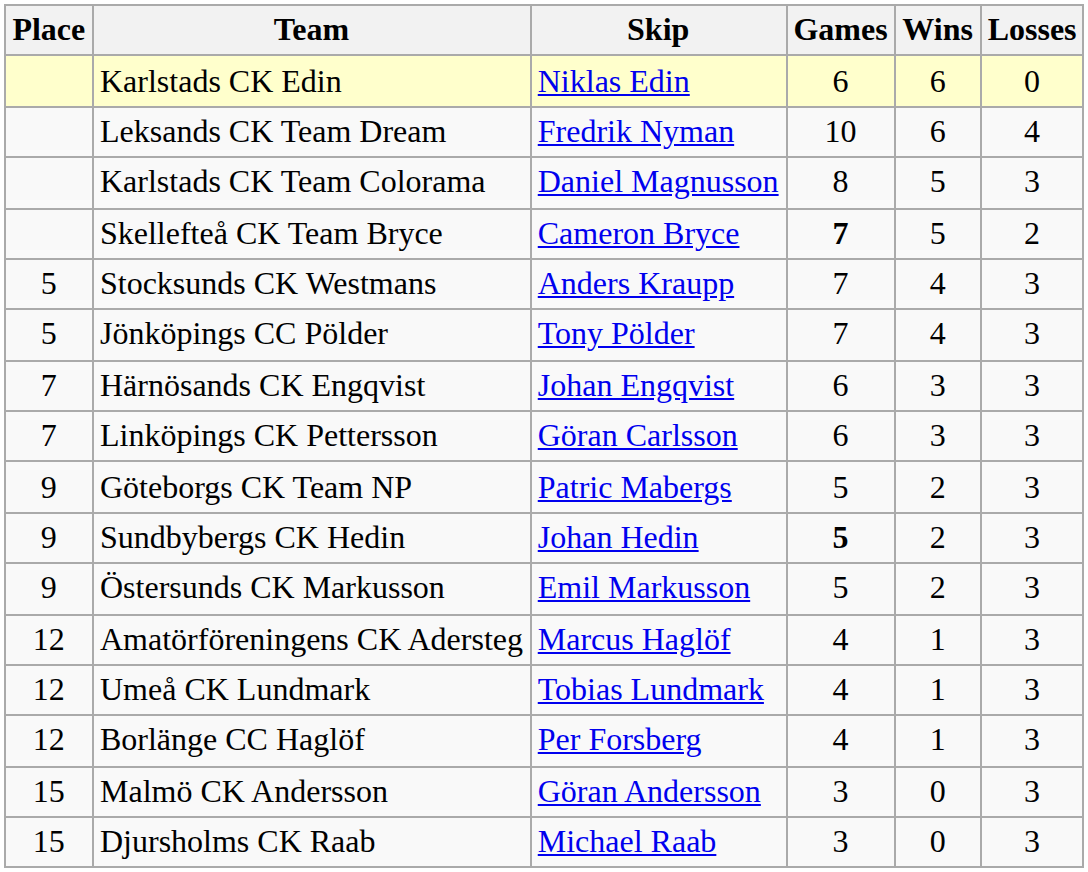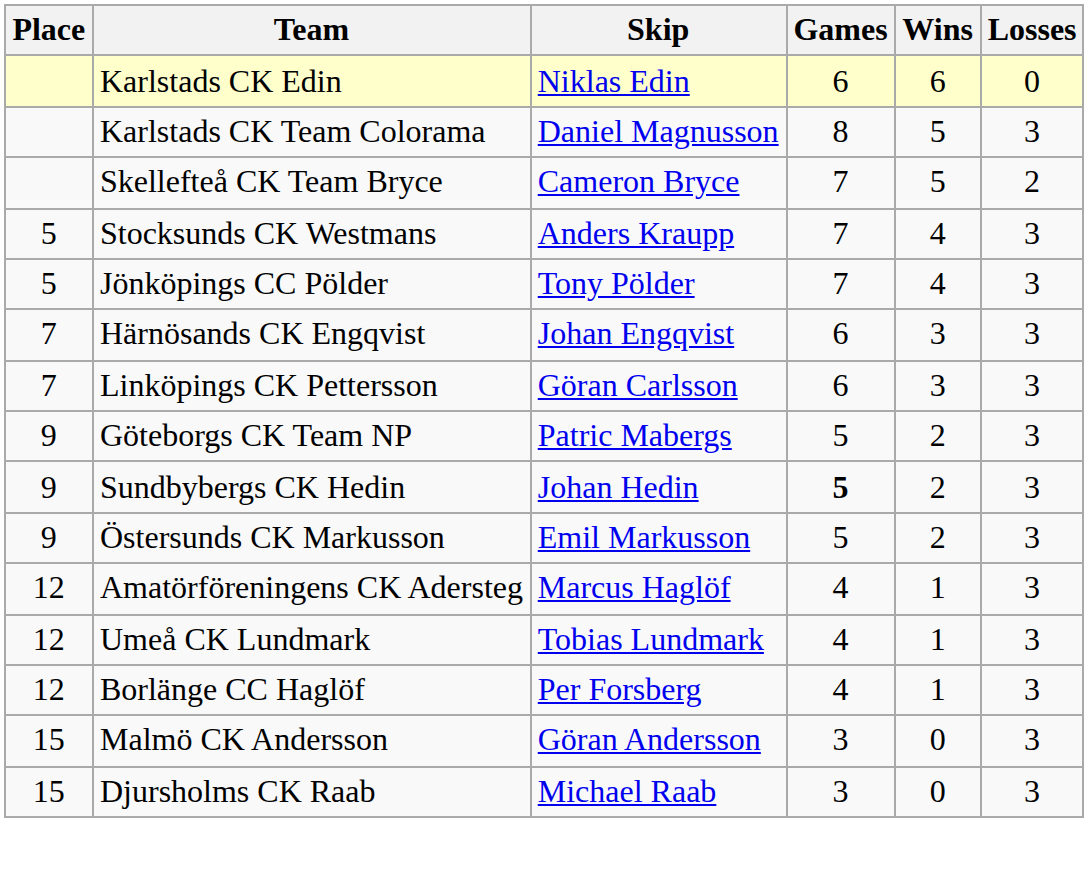- row: (273, 131)
(840, 232) bold -> (840, 182) normal
